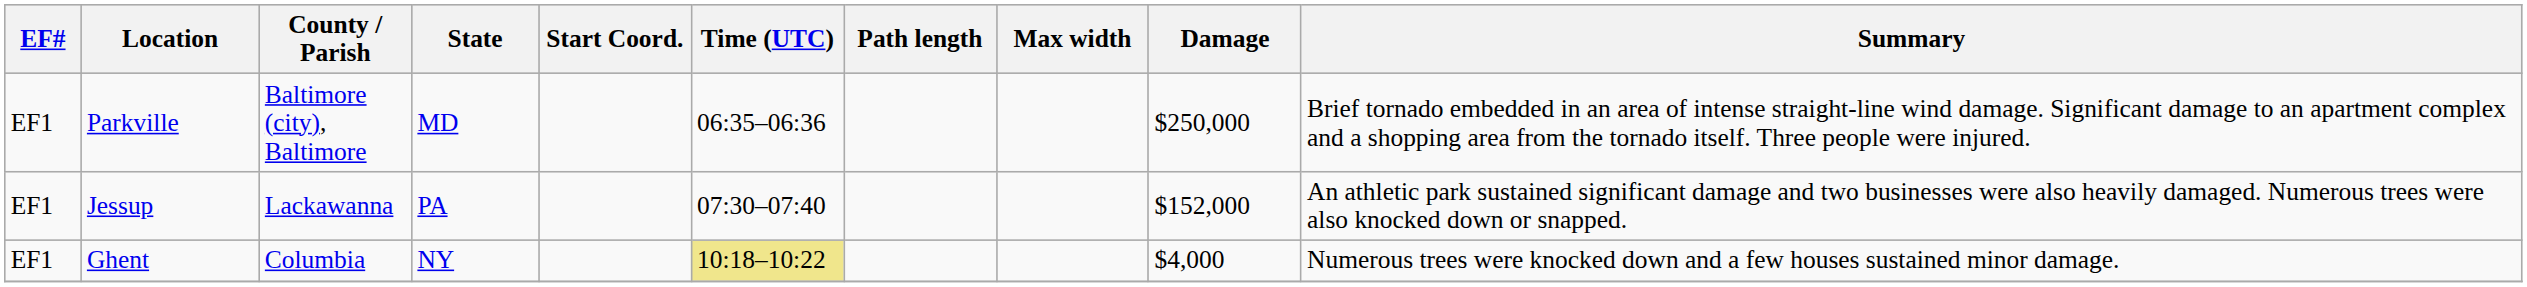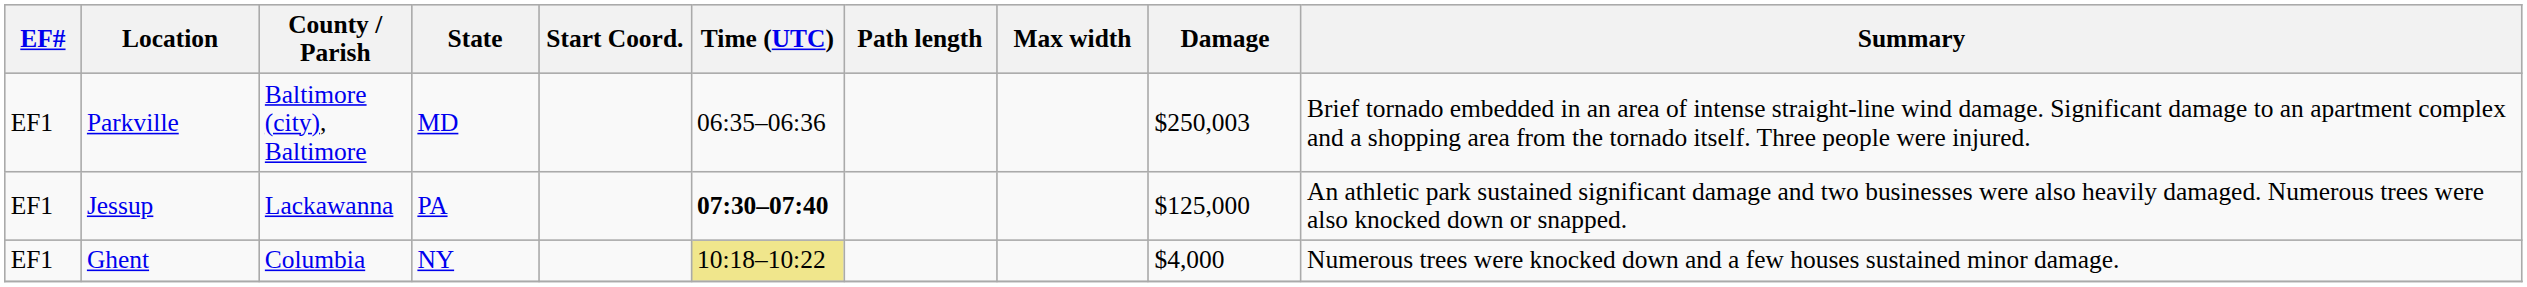(1202, 122) $250,000 -> (1202, 122) $250,003
(761, 205) normal -> (763, 205) bold
(1202, 205) $152,000 -> (1202, 205) $125,000
